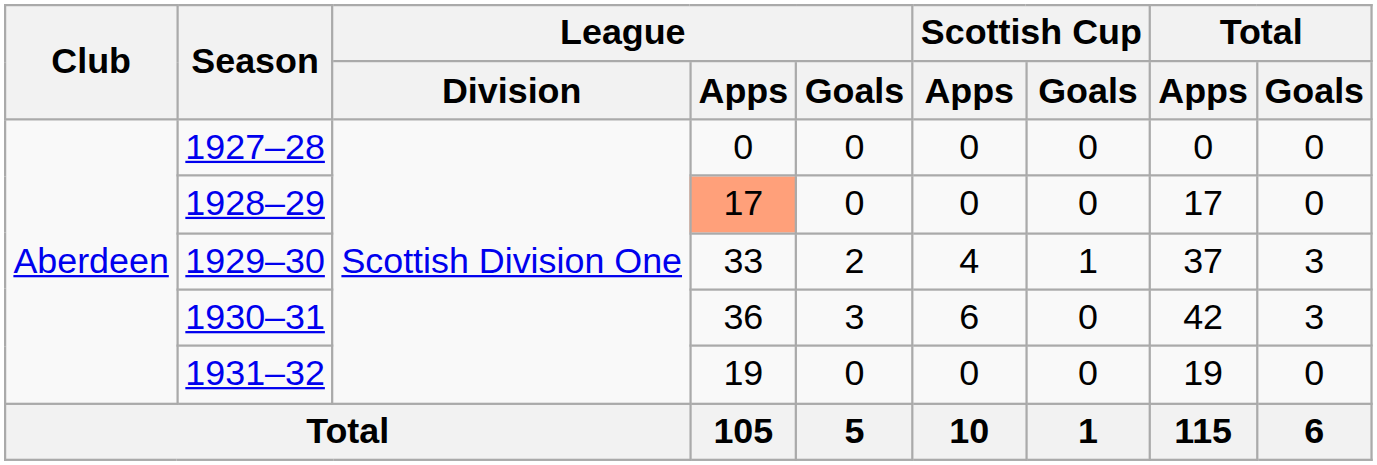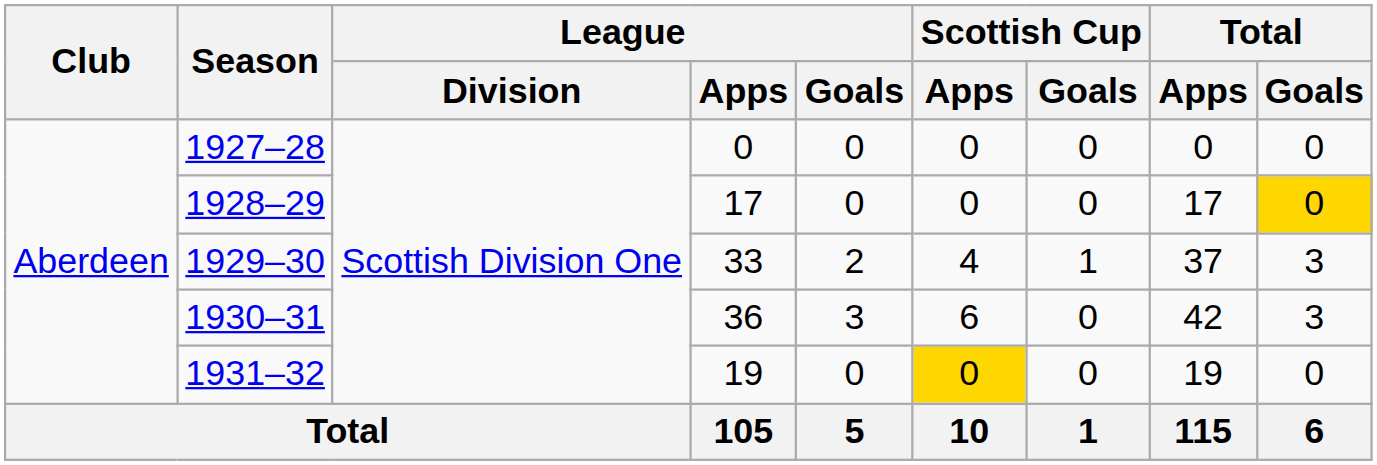(743, 203) lightsalmon background -> (743, 203) no background
(1314, 203) no background -> (1314, 203) gold background
(969, 373) no background -> (969, 373) gold background
